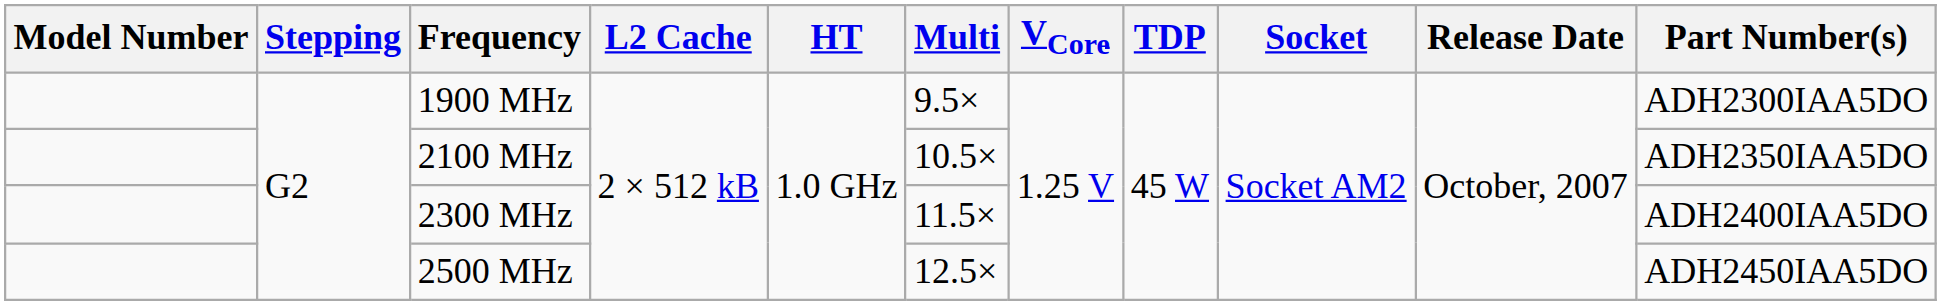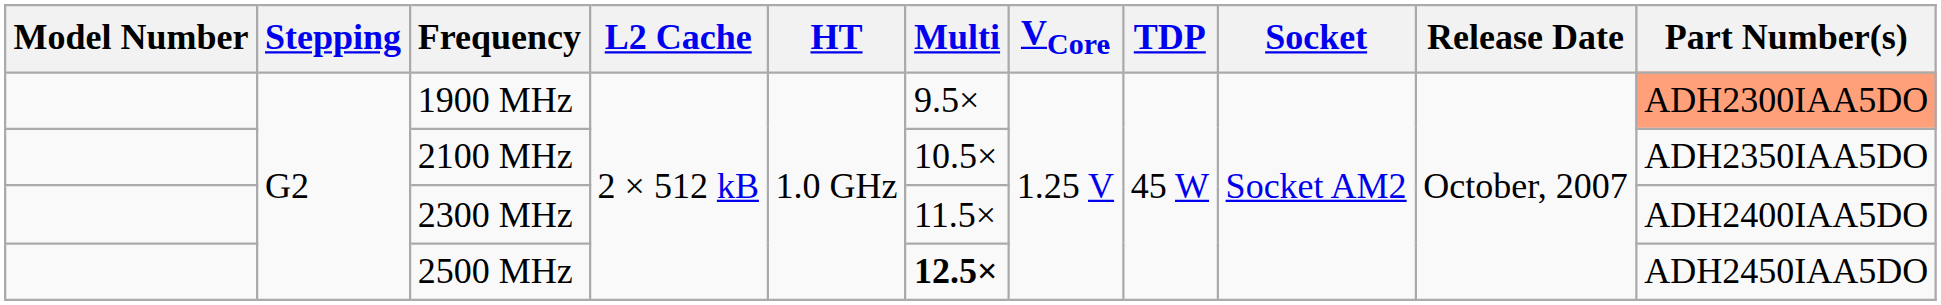(1786, 99) no background -> (1786, 99) lightsalmon background
(956, 270) normal -> (956, 270) bold
